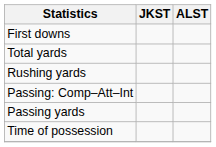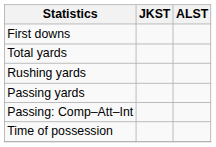rows swapped: (46, 112) <-> (70, 92)
